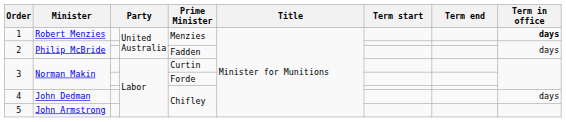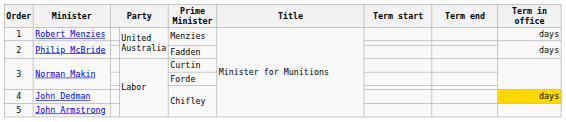(549, 34) bold -> (549, 34) normal
(549, 96) no background -> (549, 96) gold background
